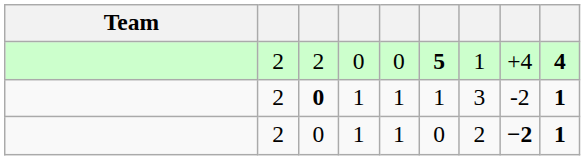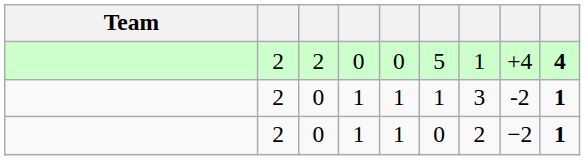(439, 60) bold -> (439, 60) normal
(318, 97) bold -> (318, 97) normal
(520, 135) bold -> (520, 135) normal
